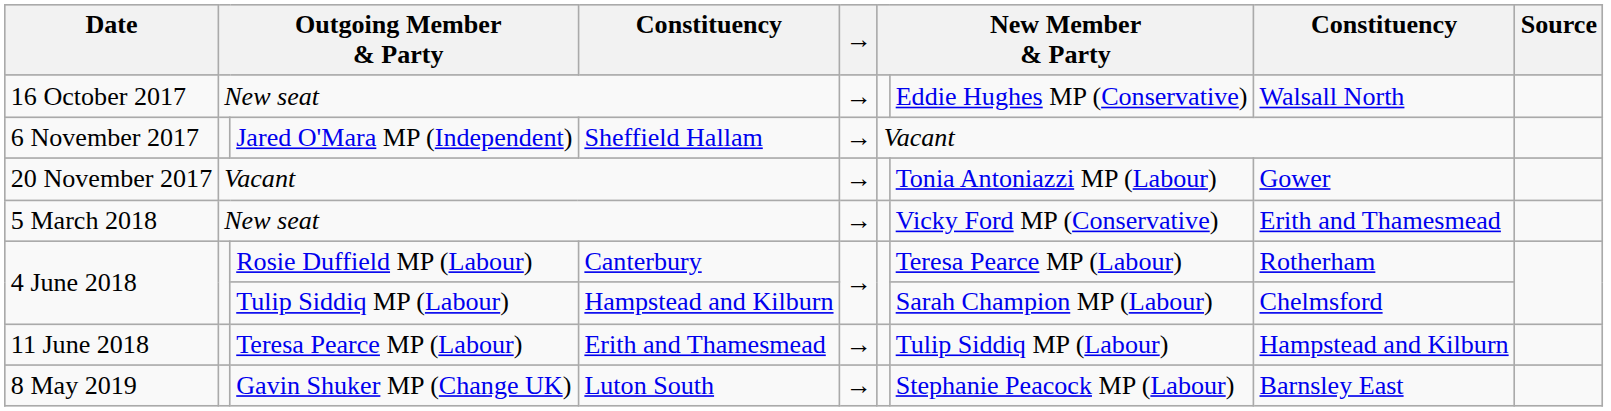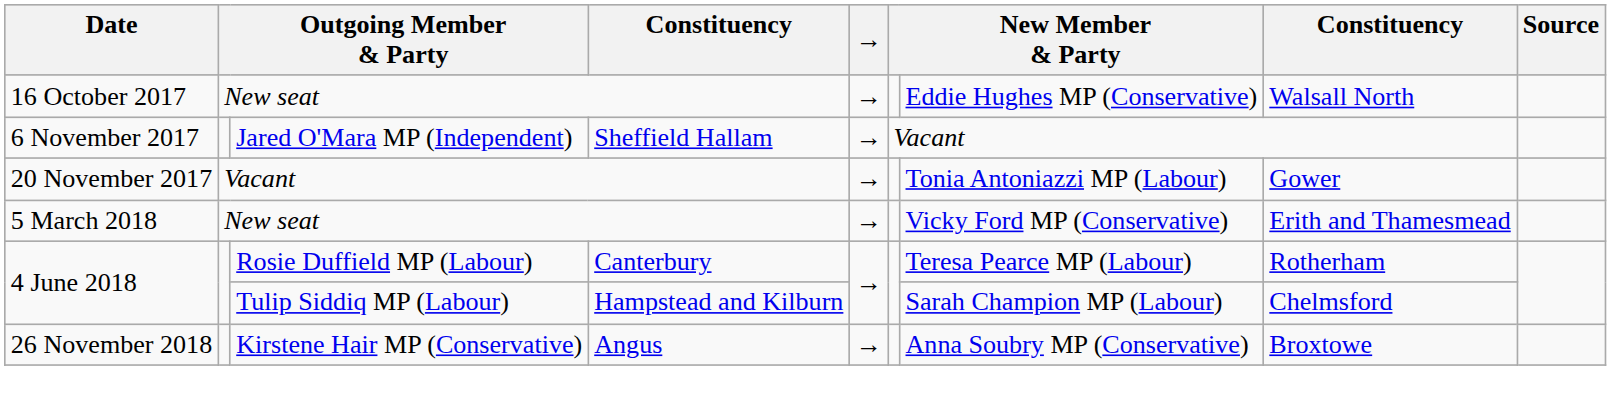- row: (80, 344)
+ row: (112, 344)
- row: (74, 385)
